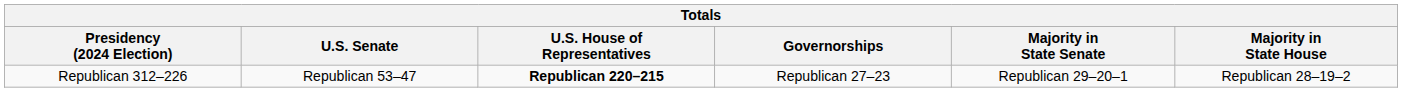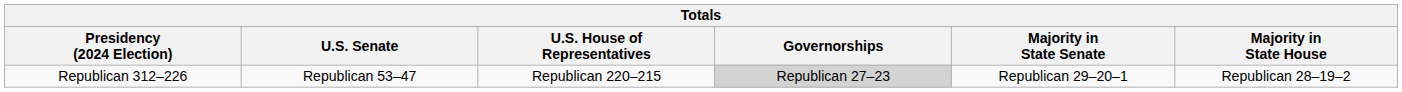(596, 76) bold -> (596, 76) normal
(833, 76) no background -> (833, 76) lightgrey background
